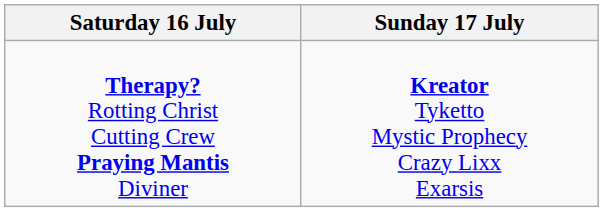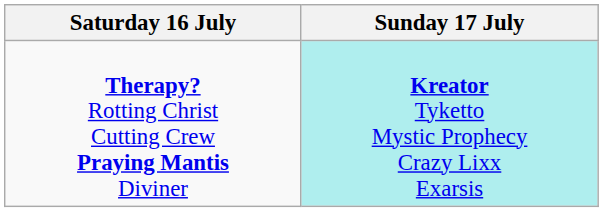(450, 136) no background -> (450, 136) paleturquoise background
